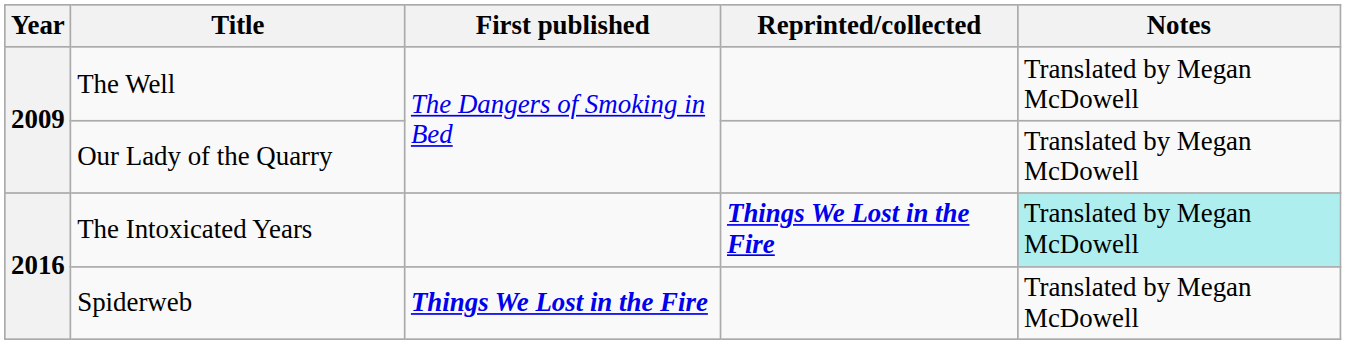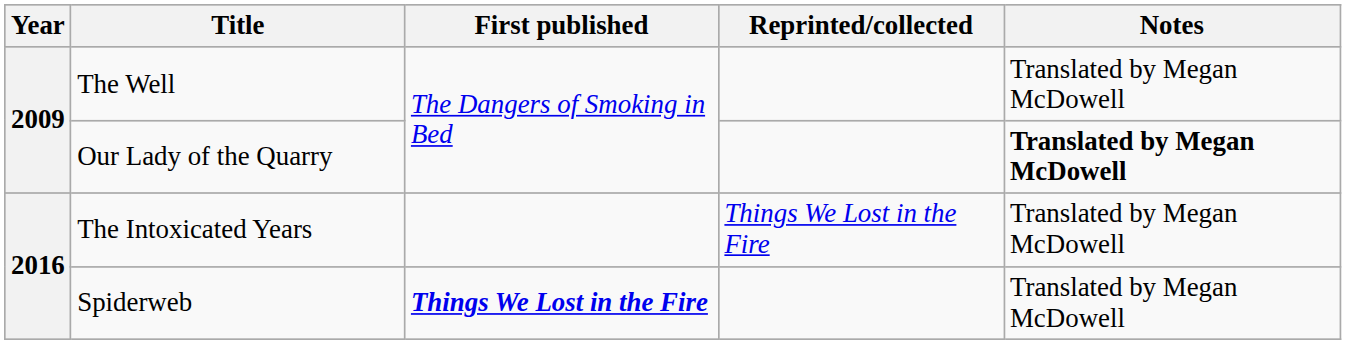(1138, 156) normal -> (1132, 156) bold
(848, 229) bold -> (840, 229) normal
(1138, 229) paleturquoise background -> (1124, 229) no background
